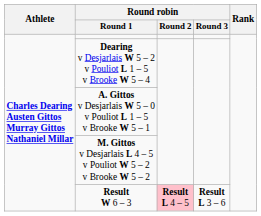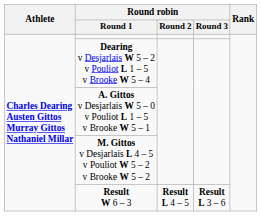(175, 198) pink background -> (175, 198) no background
